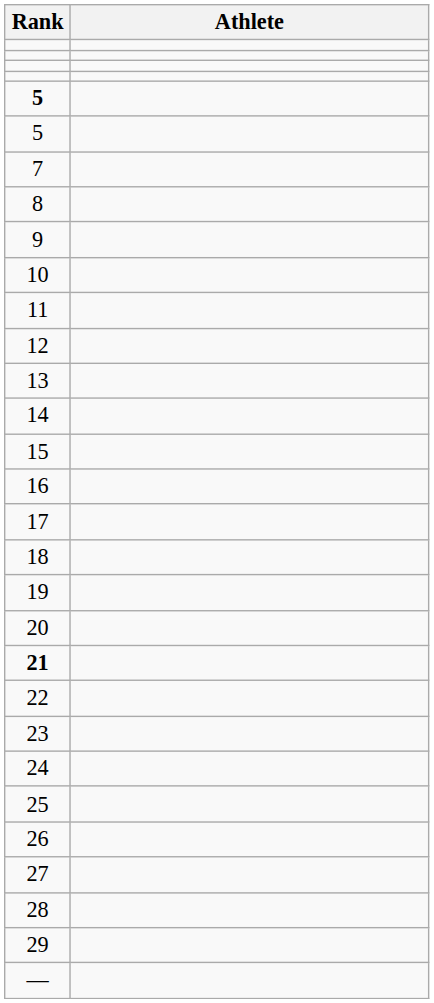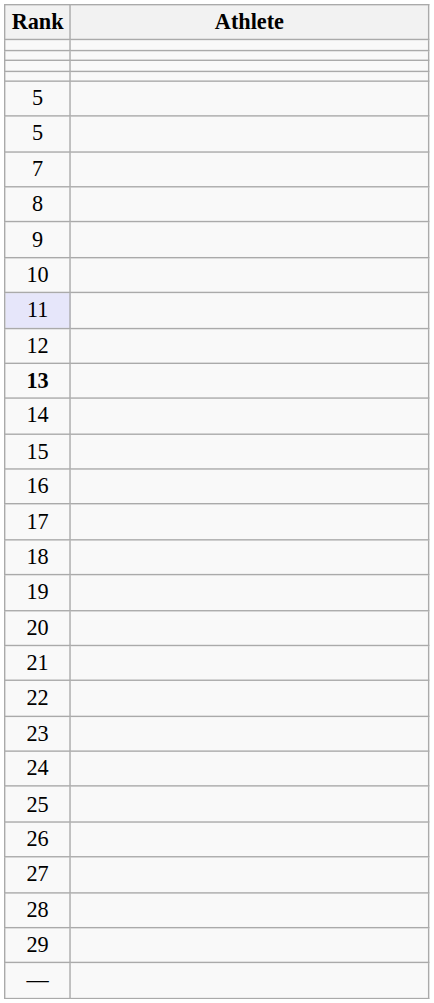(38, 98) bold -> (38, 98) normal
(38, 310) no background -> (38, 310) lavender background
(38, 380) normal -> (38, 380) bold
(38, 662) bold -> (38, 662) normal
